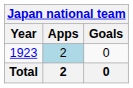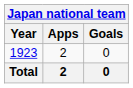(63, 53) lightblue background -> (63, 53) no background
